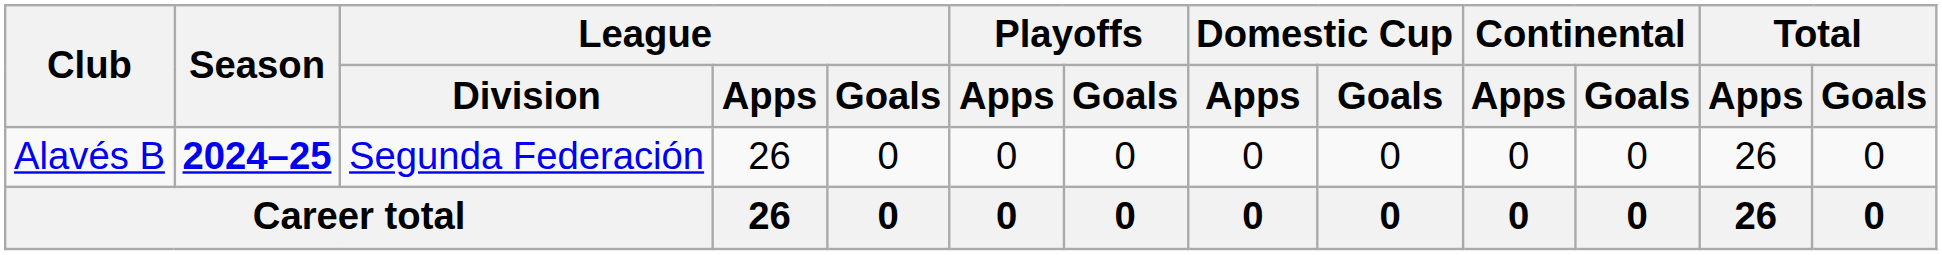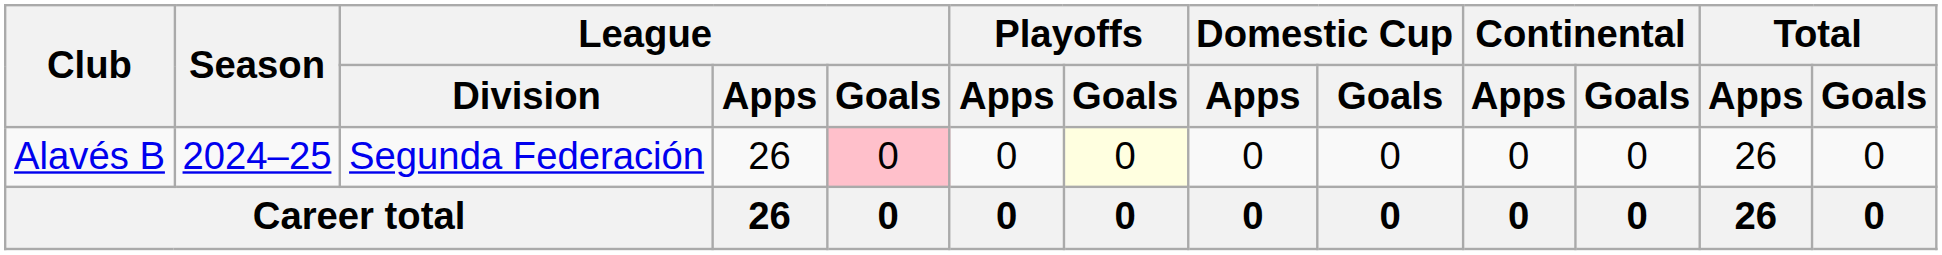(257, 156) bold -> (257, 156) normal
(888, 156) no background -> (888, 156) pink background
(1125, 156) no background -> (1125, 156) lightyellow background
